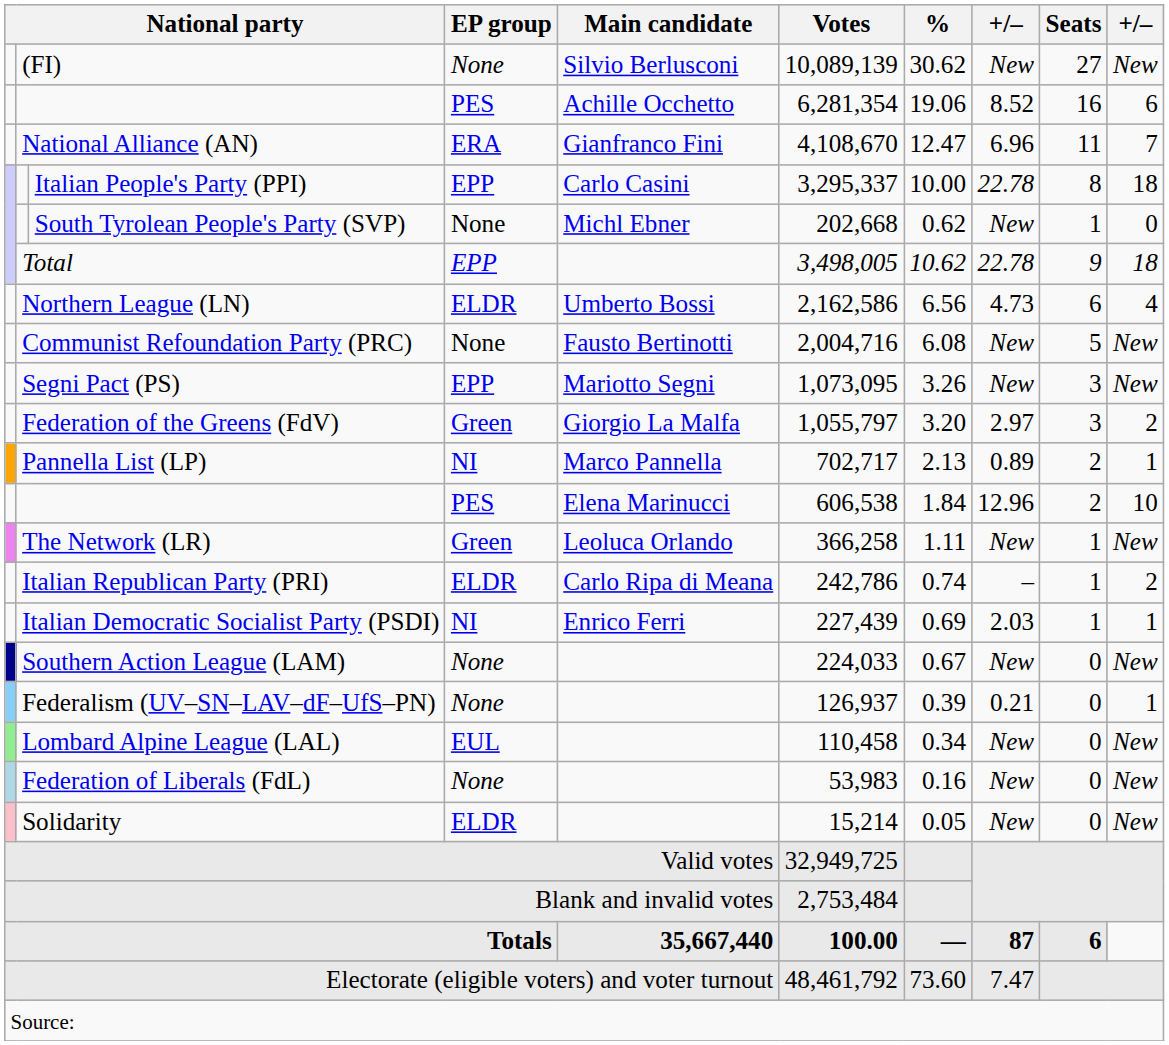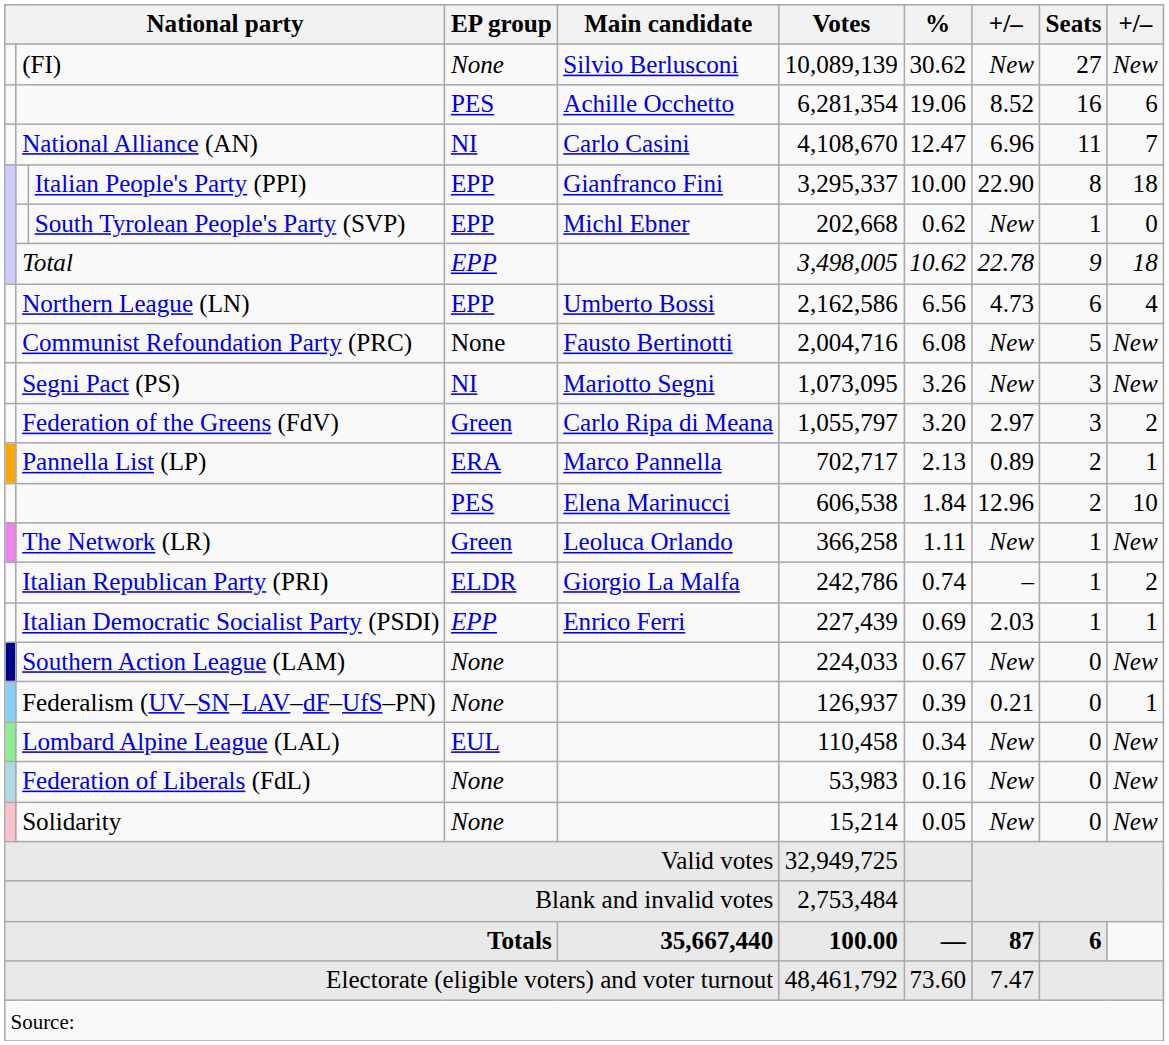(476, 143) ERA -> (464, 143) NI
(643, 143) Gianfranco Fini -> (626, 143) Carlo Casini
(626, 183) Carlo Casini -> (643, 183) Gianfranco Fini
(1006, 183) 22.78 -> (1006, 183) 22.90
(478, 223) None -> (473, 223) EPP
(484, 303) ELDR -> (473, 303) EPP
(473, 382) EPP -> (464, 382) NI
(652, 422) Giorgio La Malfa -> (668, 422) Carlo Ripa di Meana
(464, 462) NI -> (476, 462) ERA
(668, 582) Carlo Ripa di Meana -> (652, 582) Giorgio La Malfa
(464, 622) NI -> (474, 622) EPP
(484, 821) ELDR -> (477, 821) None
